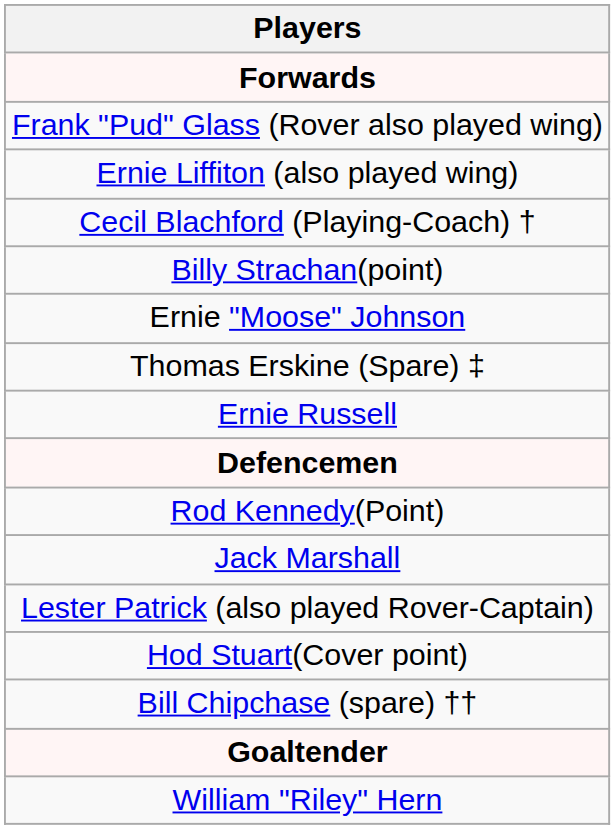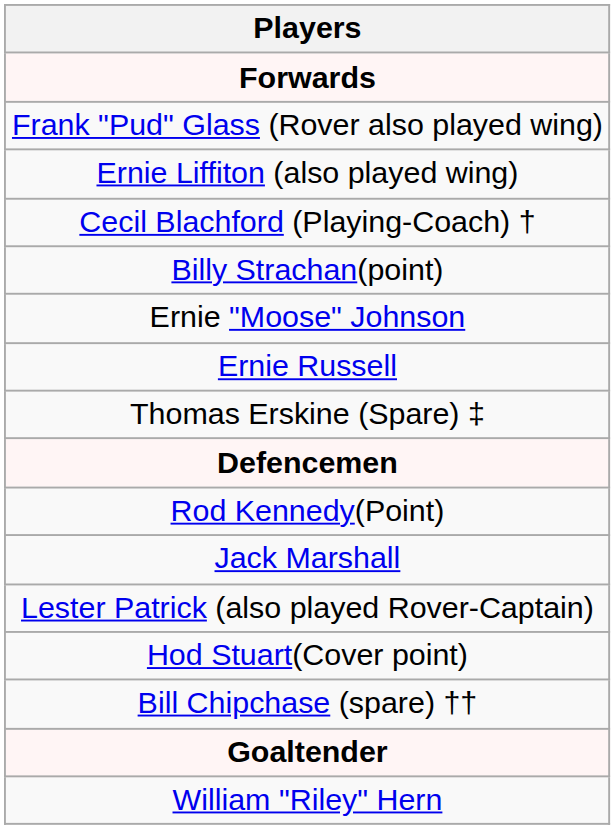(307, 366) Thomas Erskine (Spare) ‡ -> (307, 366) Ernie Russell
(307, 414) Ernie Russell -> (307, 414) Thomas Erskine (Spare) ‡
